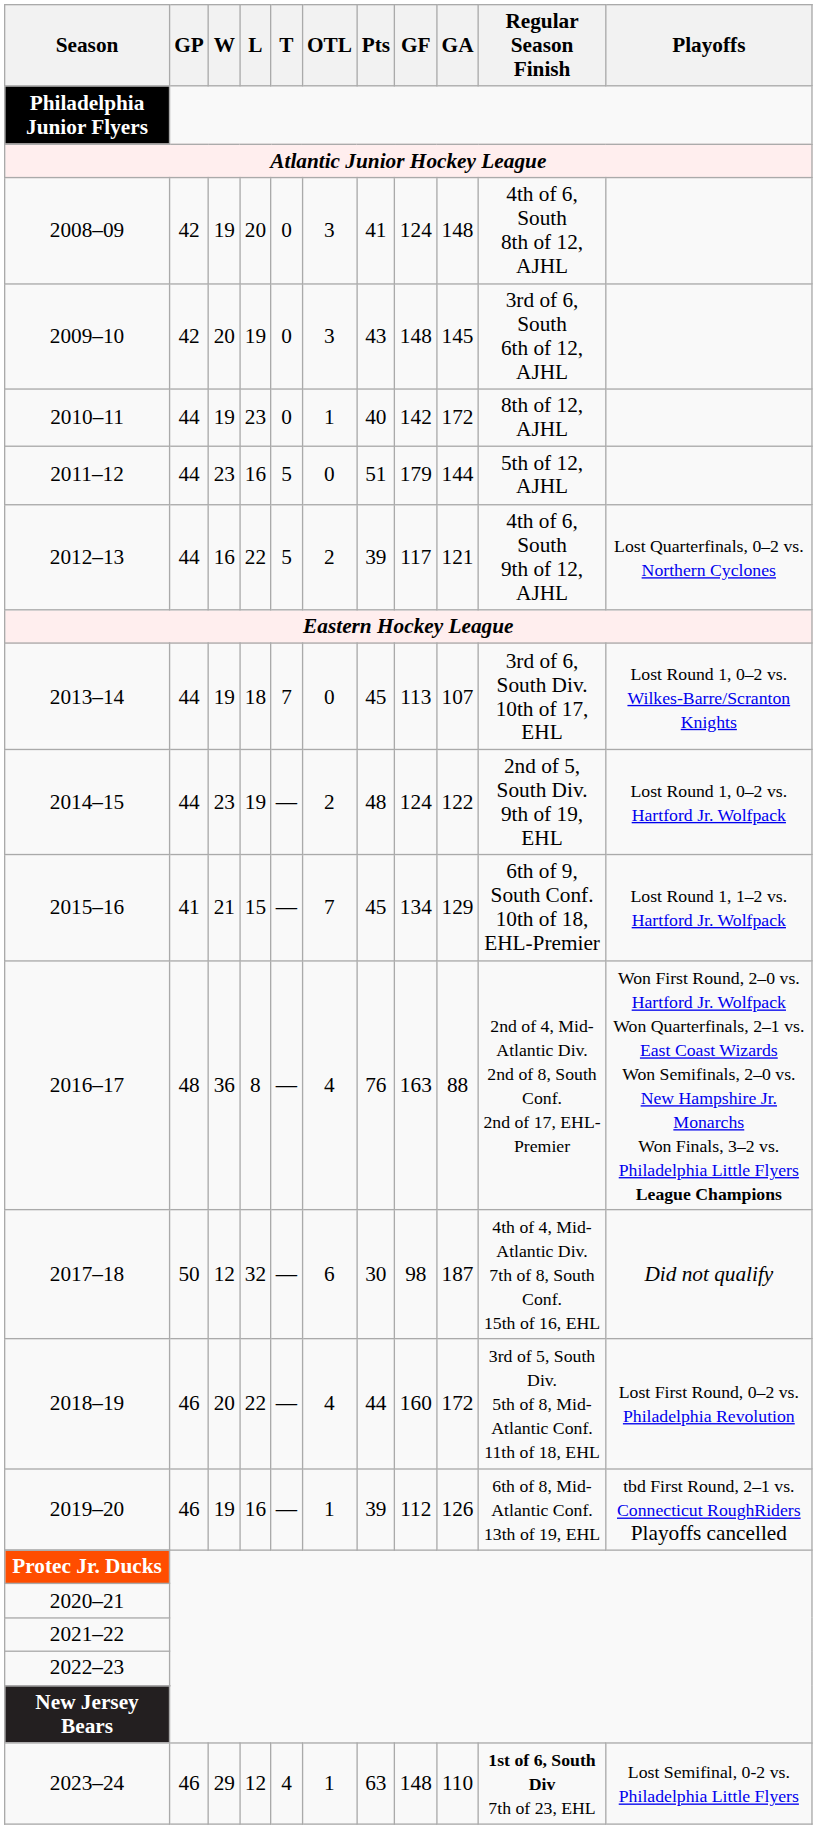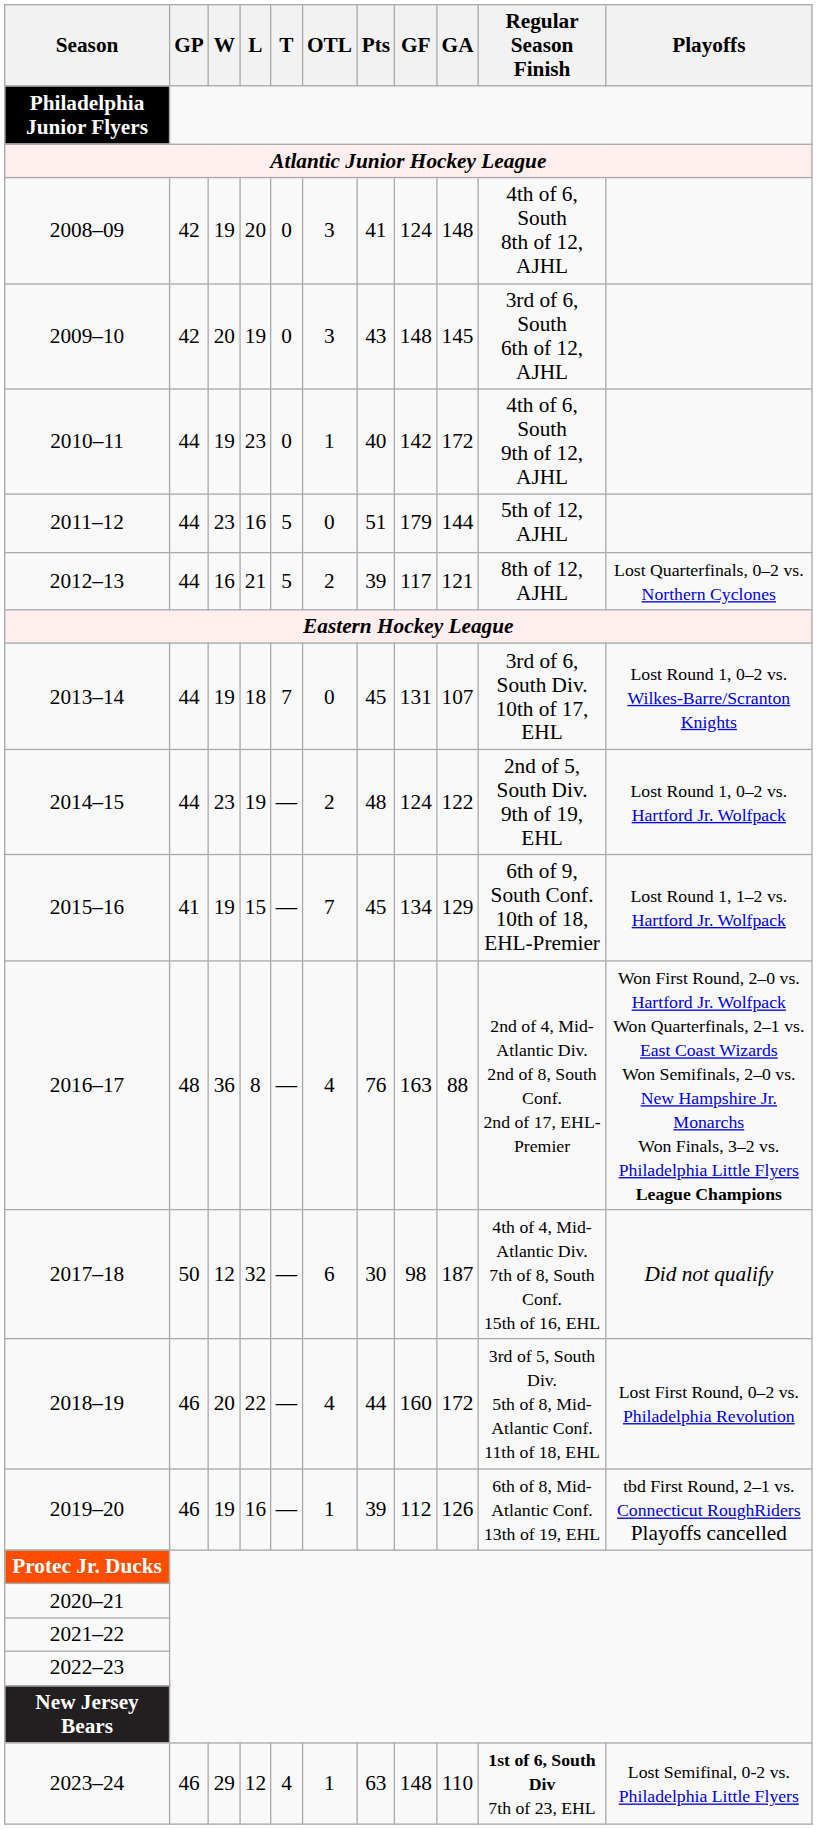(542, 417) 8th of 12, AJHL -> (542, 441) 4th of 6, South 9th of 12, AJHL
(255, 556) 22 -> (255, 580) 21
(542, 556) 4th of 6, South 9th of 12, AJHL -> (542, 580) 8th of 12, AJHL
(416, 696) 113 -> (416, 696) 131
(224, 907) 21 -> (224, 907) 19
